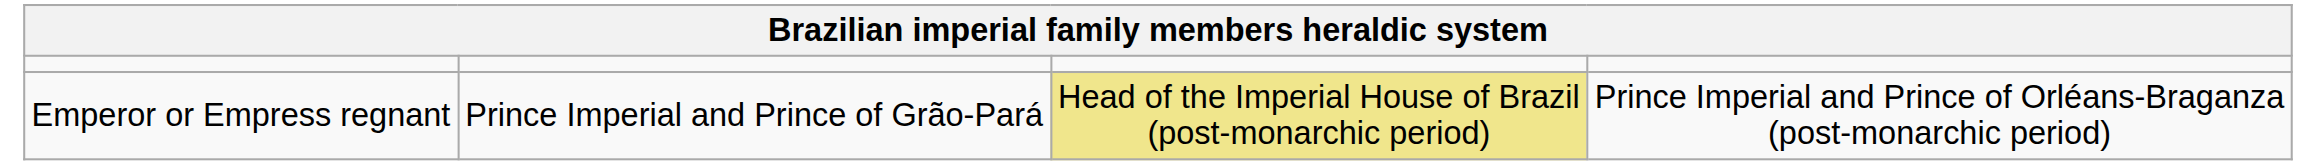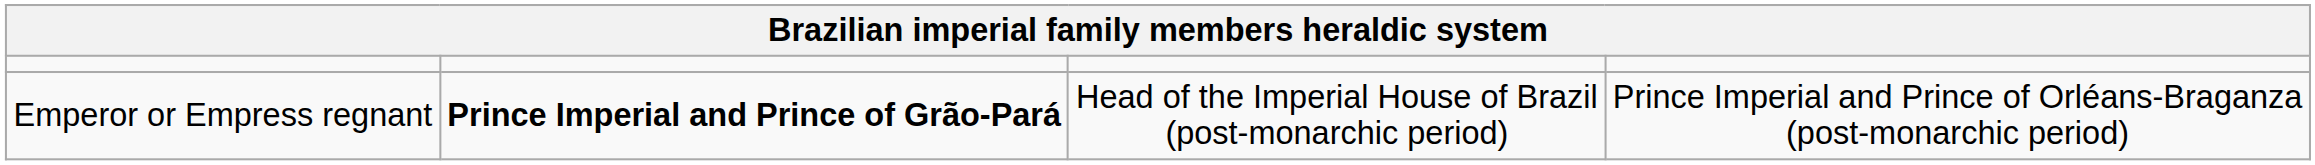(754, 115) normal -> (754, 115) bold
(1319, 115) khaki background -> (1337, 115) no background
